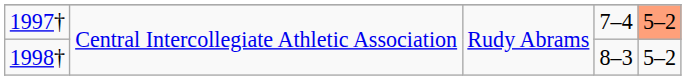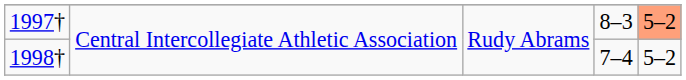(616, 22) 7–4 -> (616, 22) 8–3
(616, 57) 8–3 -> (616, 57) 7–4
